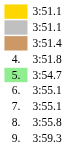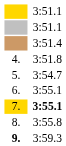(16, 75) lightgreen background -> (16, 75) no background
(16, 106) no background -> (16, 106) gold background
(47, 106) normal -> (47, 106) bold
(16, 138) normal -> (16, 138) bold
